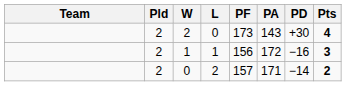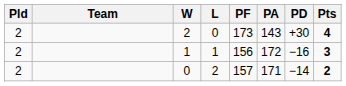columns swapped: (75, 14) <-> (159, 14)
